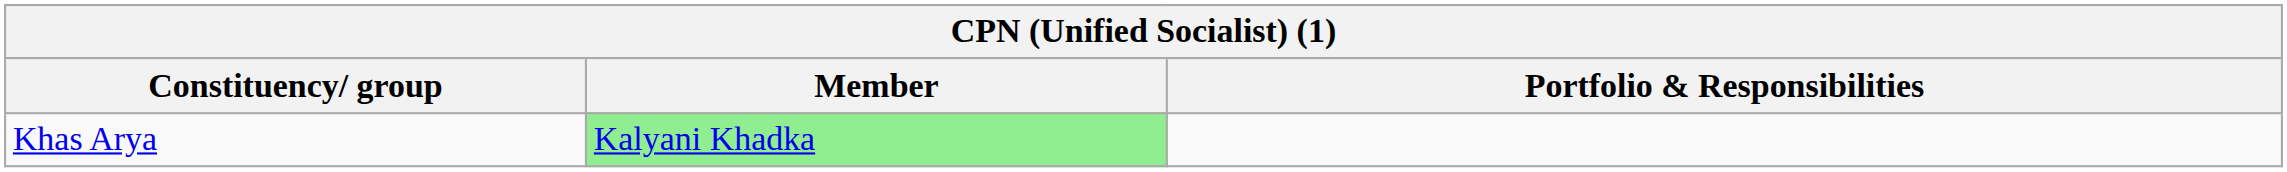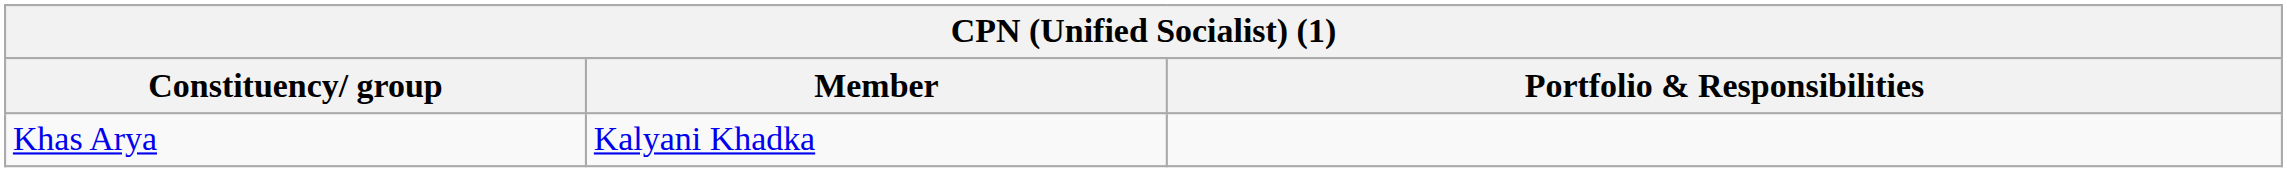(704, 138) lightgreen background -> (704, 138) no background
